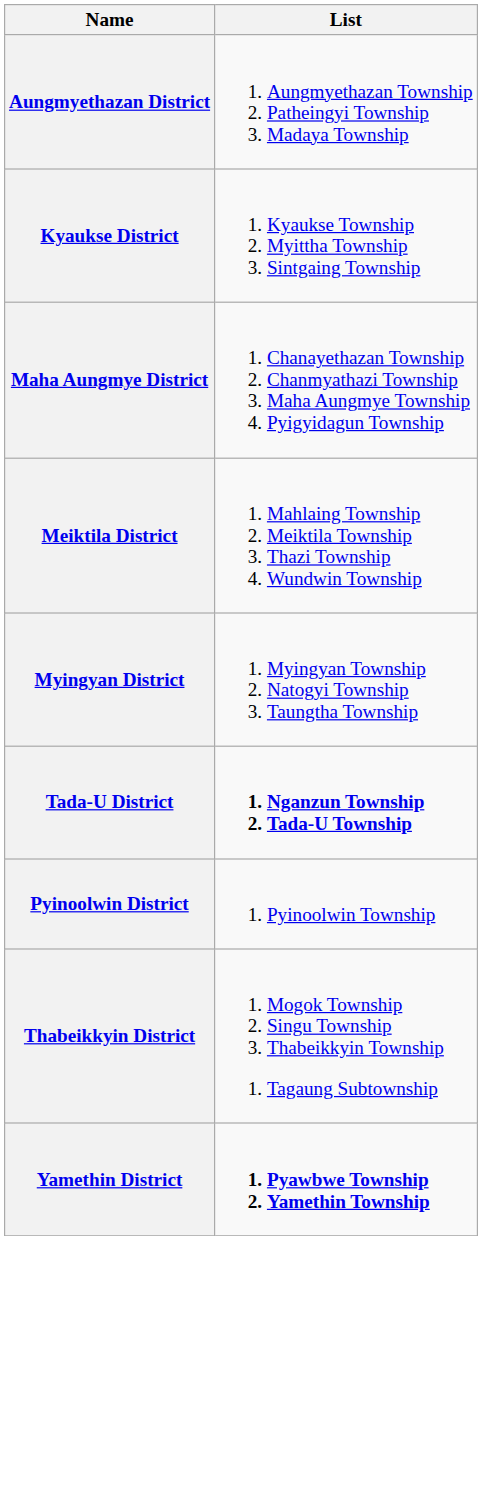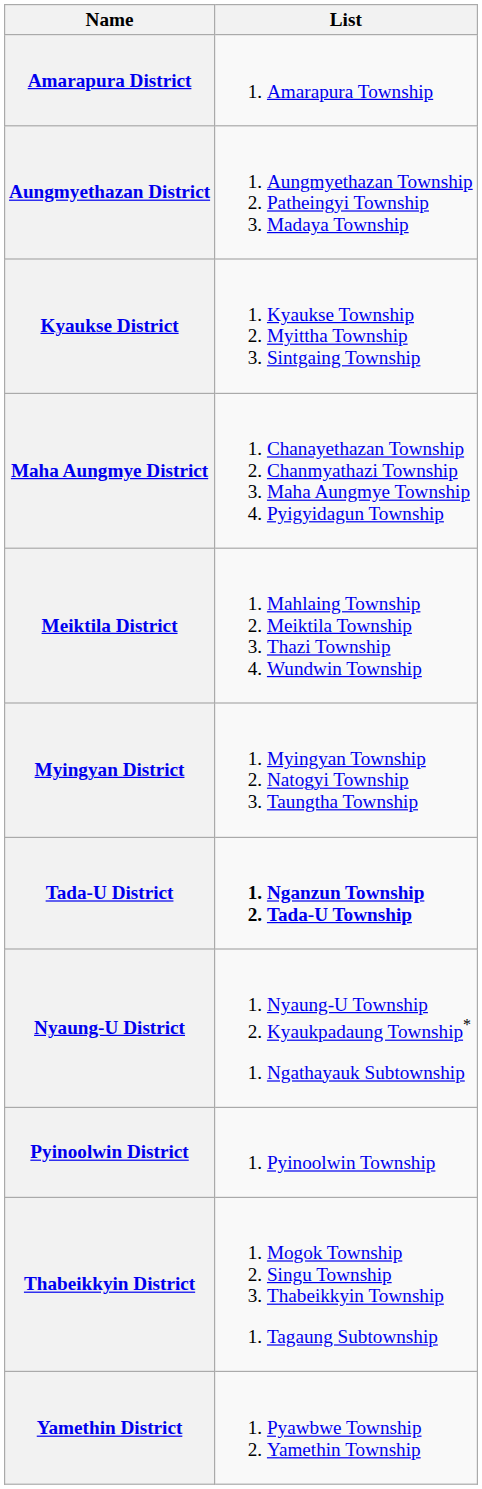+ row: (110, 80)
+ row: (110, 1027)
(346, 1190) bold -> (346, 1439) normal
